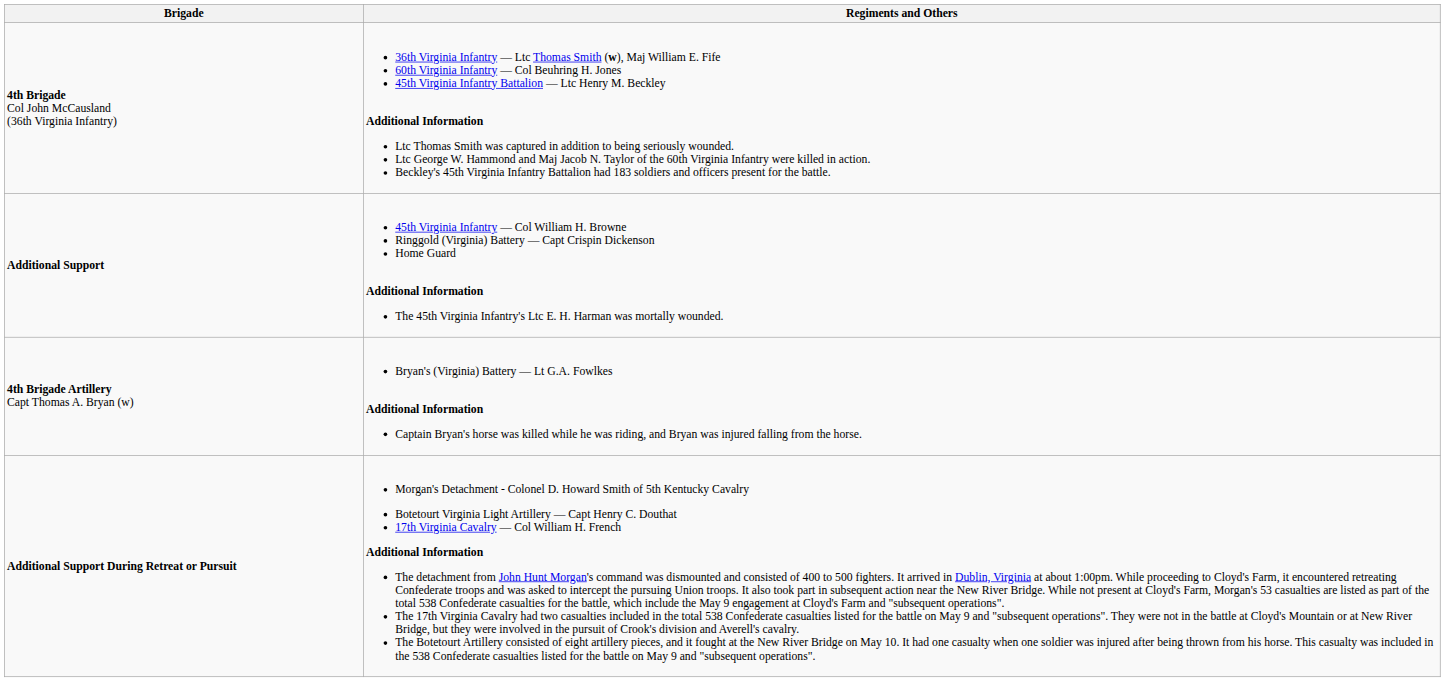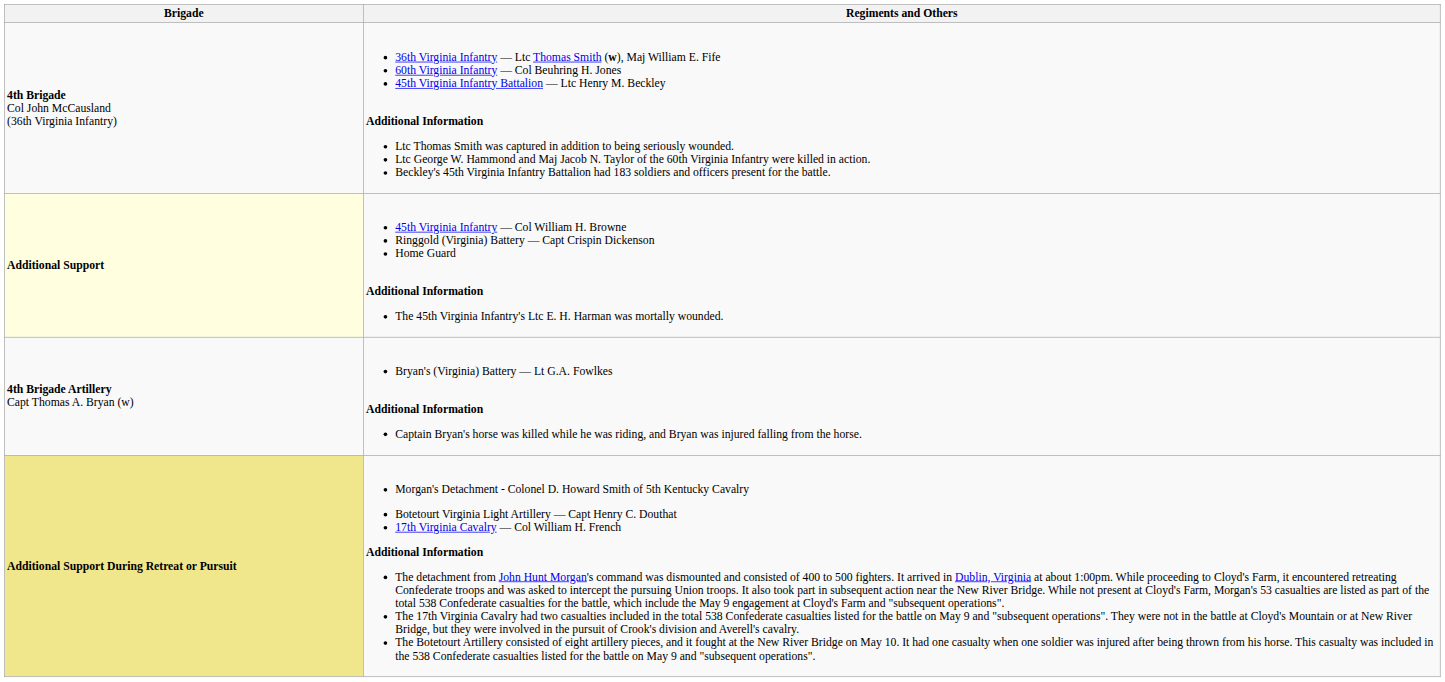(56, 265) no background -> (56, 265) lightyellow background
(122, 566) no background -> (122, 566) khaki background
